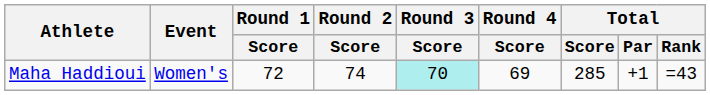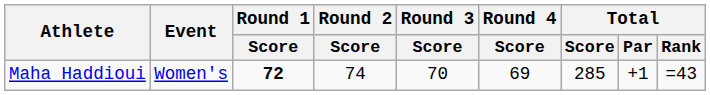(273, 75) normal -> (273, 75) bold
(438, 75) paleturquoise background -> (438, 75) no background
